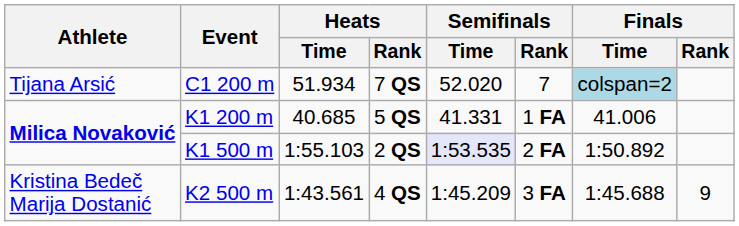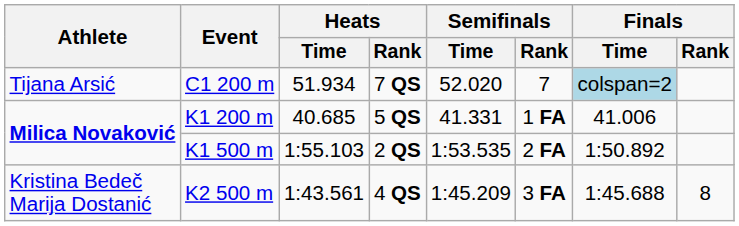(471, 150) lavender background -> (471, 150) no background
(705, 194) 9 -> (705, 194) 8
